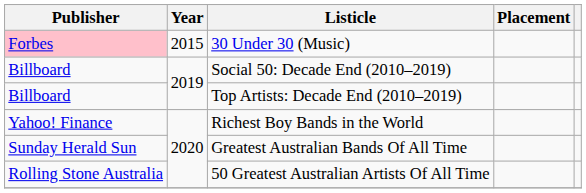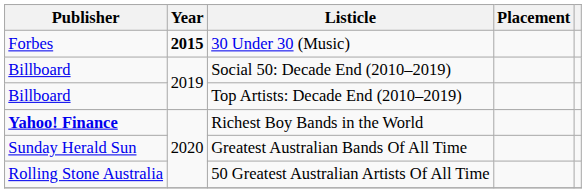(31, 43) pink background -> (31, 43) no background
(187, 43) normal -> (187, 43) bold
(60, 122) normal -> (63, 122) bold
